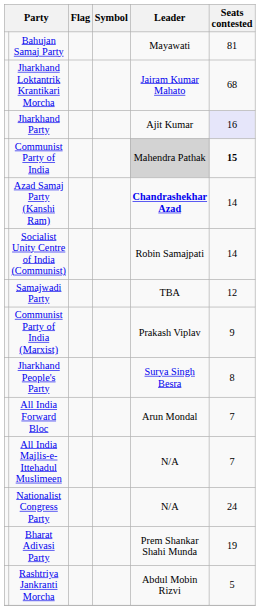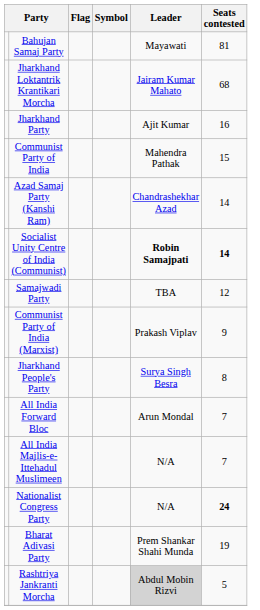(232, 124) lavender background -> (224, 124) no background
(170, 158) lightgrey background -> (166, 158) no background
(232, 158) bold -> (224, 158) normal
(170, 203) bold -> (166, 203) normal
(170, 254) normal -> (166, 254) bold
(232, 254) normal -> (224, 254) bold
(232, 507) normal -> (224, 507) bold
(170, 585) no background -> (166, 585) lightgrey background
